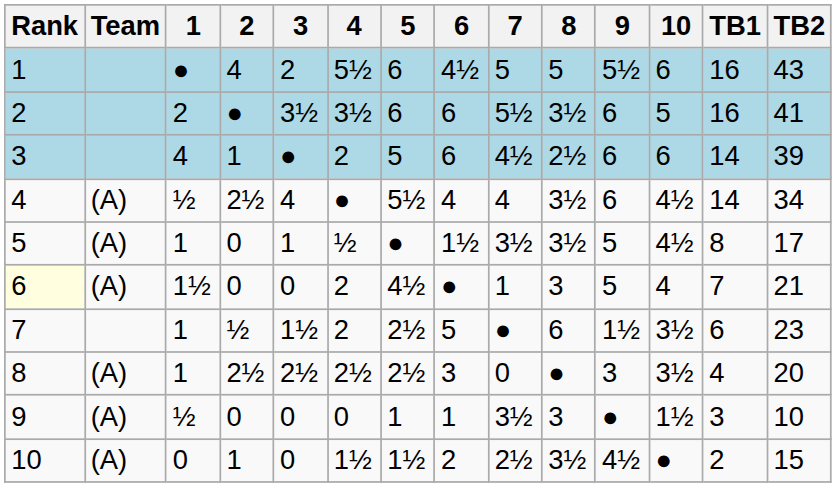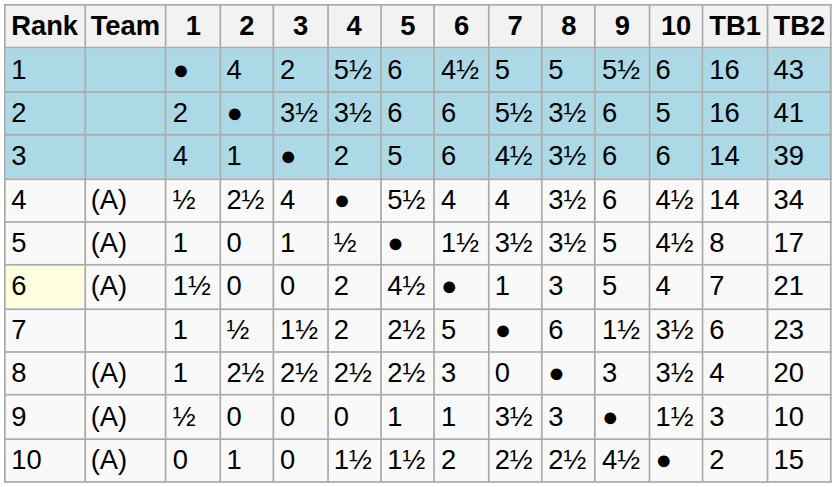(567, 156) 2½ -> (567, 156) 3½
(567, 460) 3½ -> (567, 460) 2½
